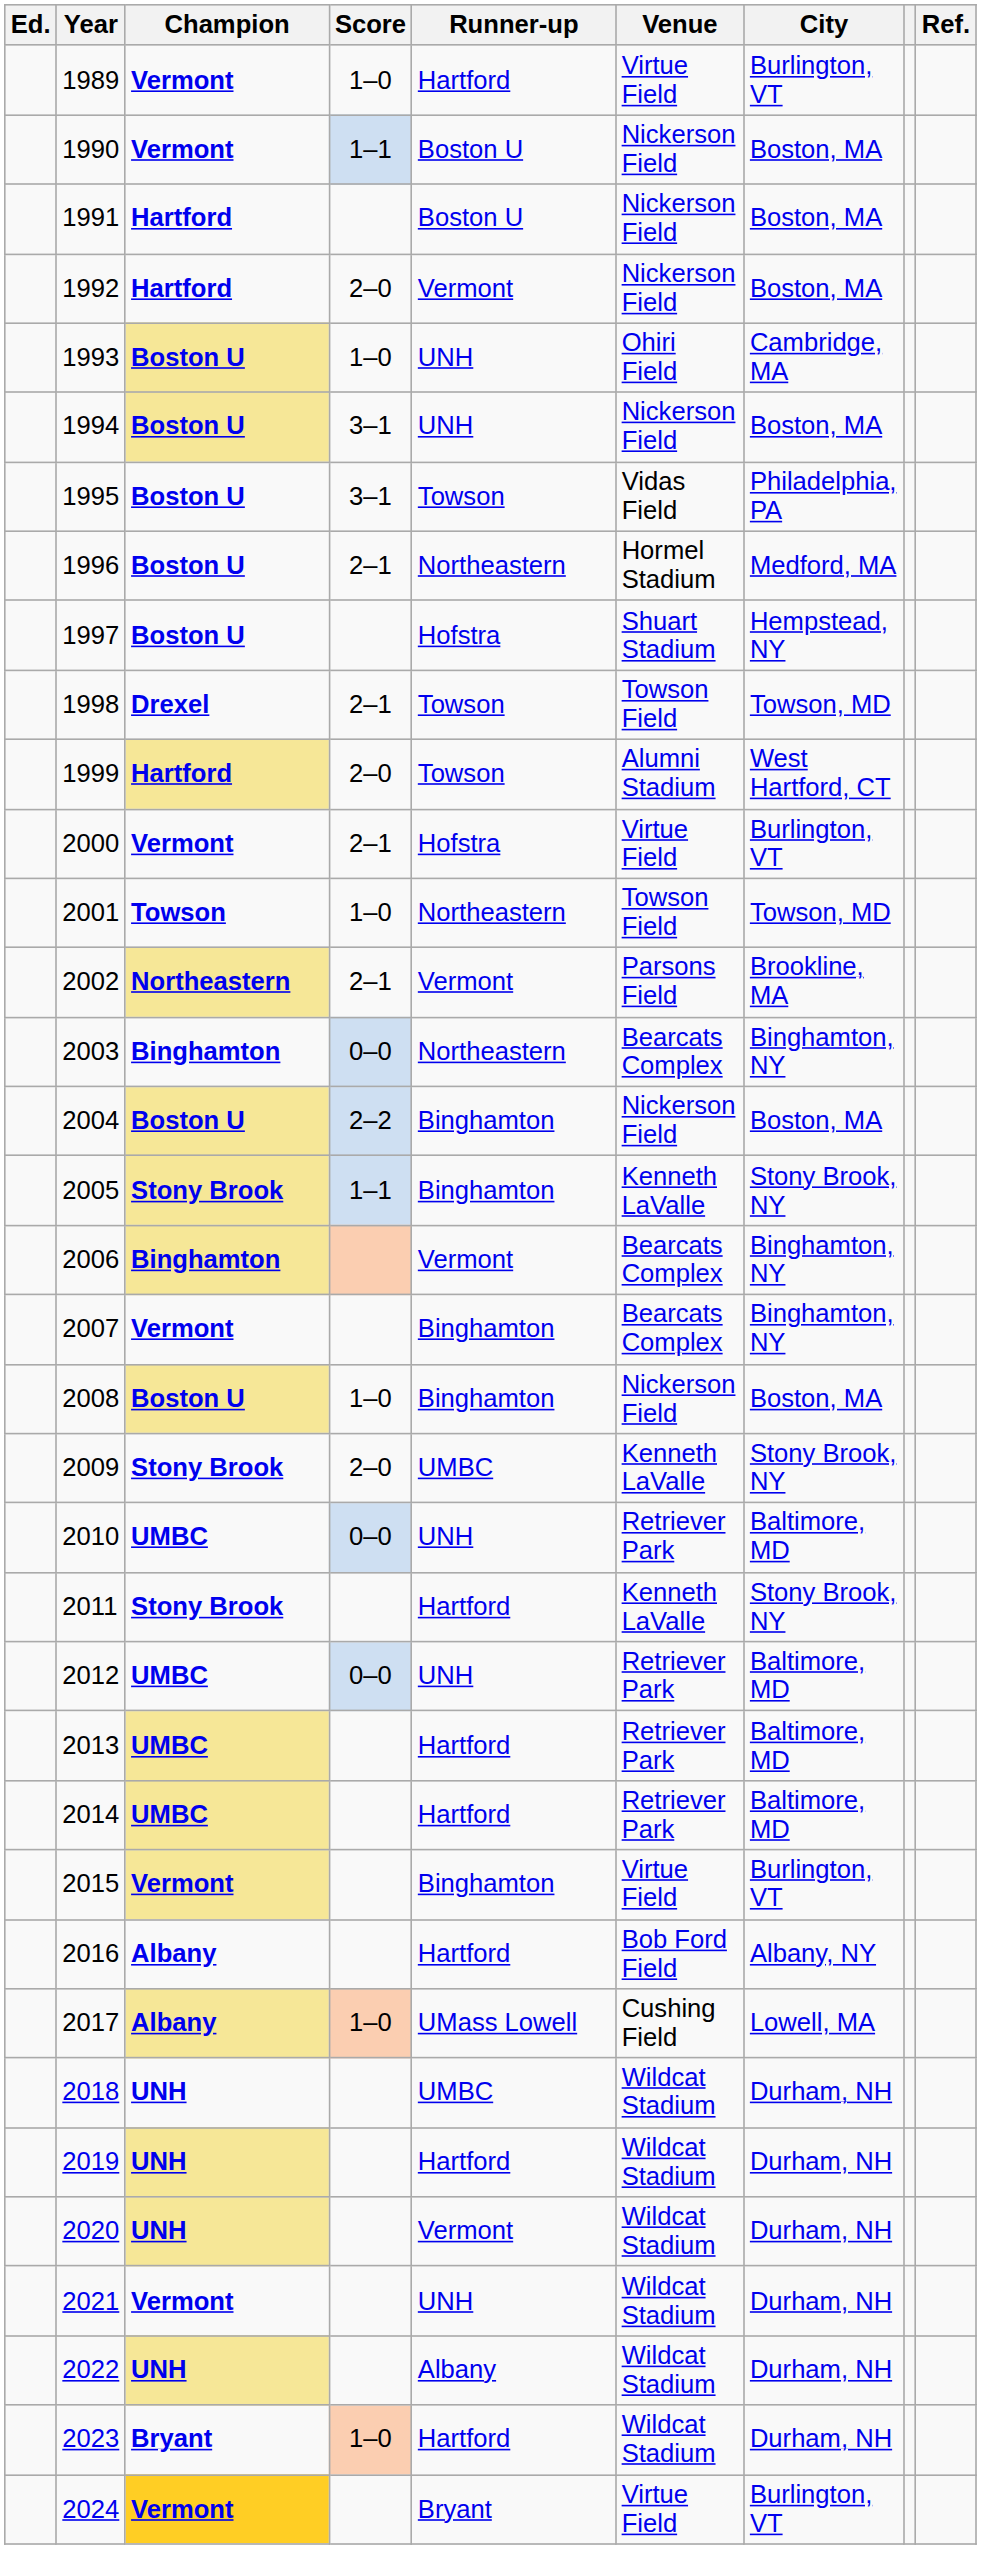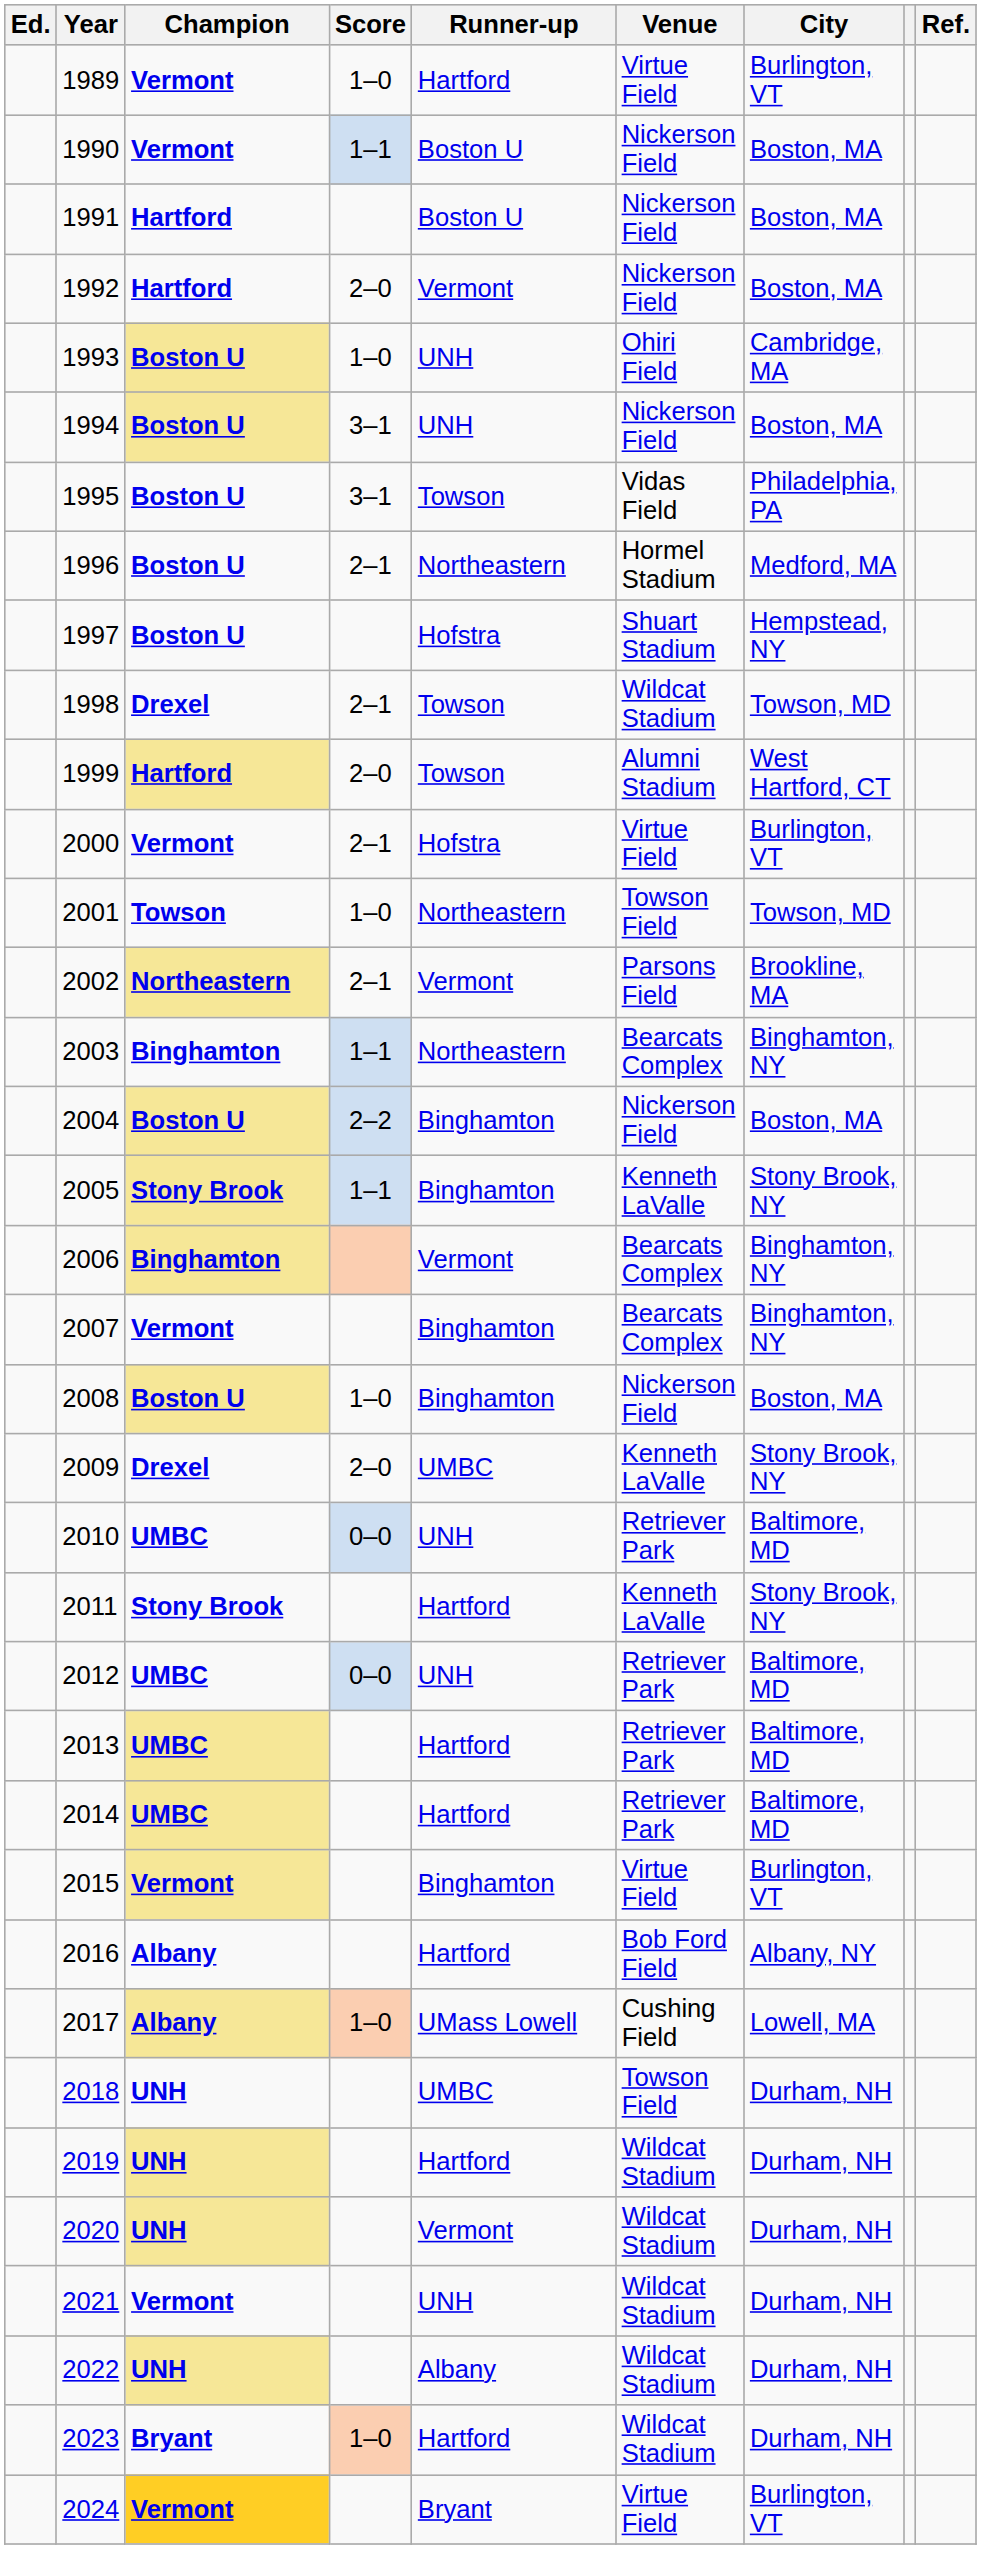(665, 704) Towson Field -> (669, 704) Wildcat Stadium
(370, 1051) 0–0 -> (370, 1051) 1–1
(207, 1467) Stony Brook -> (170, 1467) Drexel
(669, 2092) Wildcat Stadium -> (665, 2092) Towson Field
